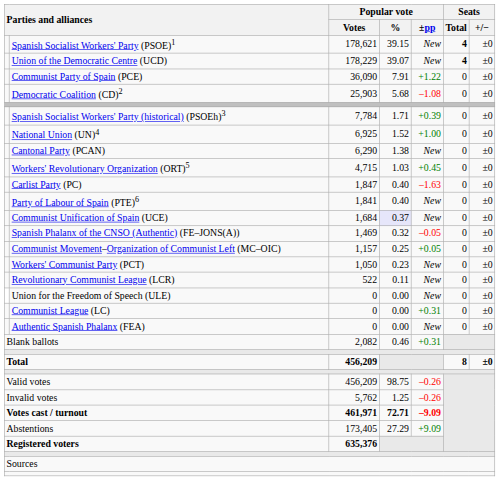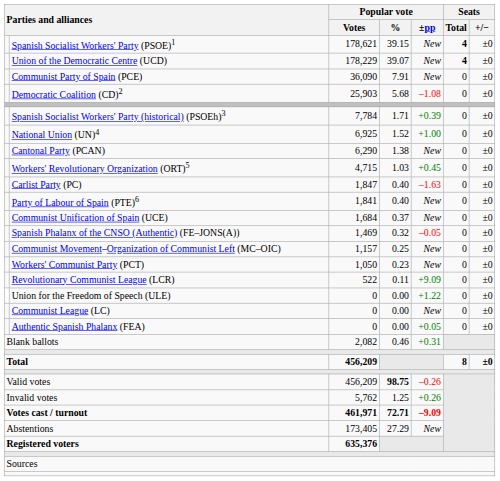(430, 76) +1.22 -> (432, 76) New
(400, 218) lavender background -> (400, 218) no background
(430, 249) +0.05 -> (432, 249) New
(432, 280) New -> (430, 280) +9.09
(432, 295) New -> (430, 295) +1.22
(430, 311) +0.31 -> (432, 311) New
(432, 326) New -> (430, 326) +0.05
(398, 382) normal -> (398, 382) bold
(430, 397) –0.26 -> (430, 397) +0.26
(430, 428) +9.09 -> (432, 428) New
